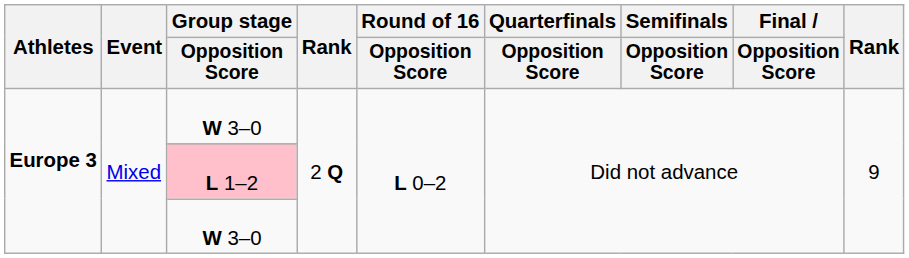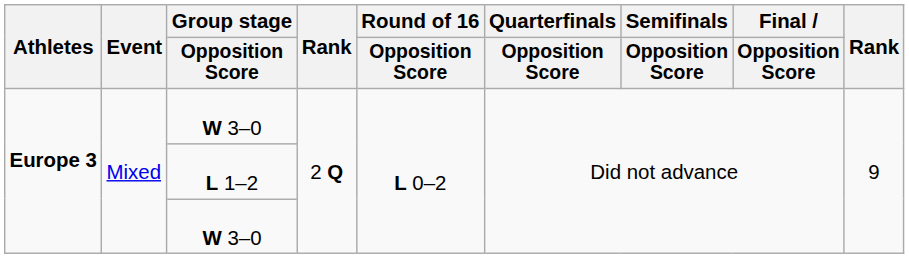(232, 183) pink background -> (232, 183) no background
